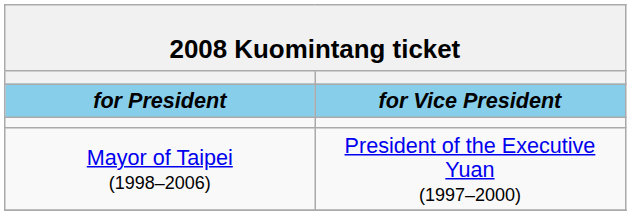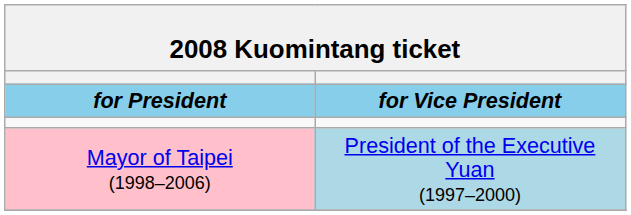(160, 169) no background -> (160, 169) pink background
(470, 169) no background -> (470, 169) lightblue background
